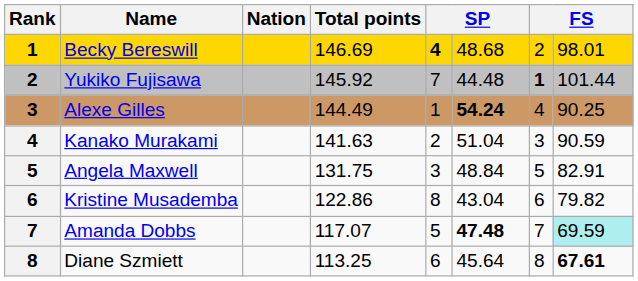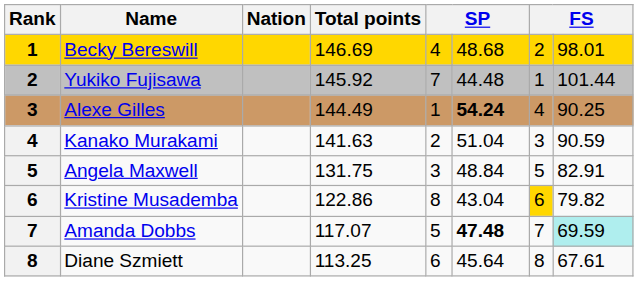(435, 49) bold -> (435, 49) normal
(539, 79) bold -> (539, 79) normal
(539, 200) no background -> (539, 200) gold background
(581, 261) bold -> (581, 261) normal
